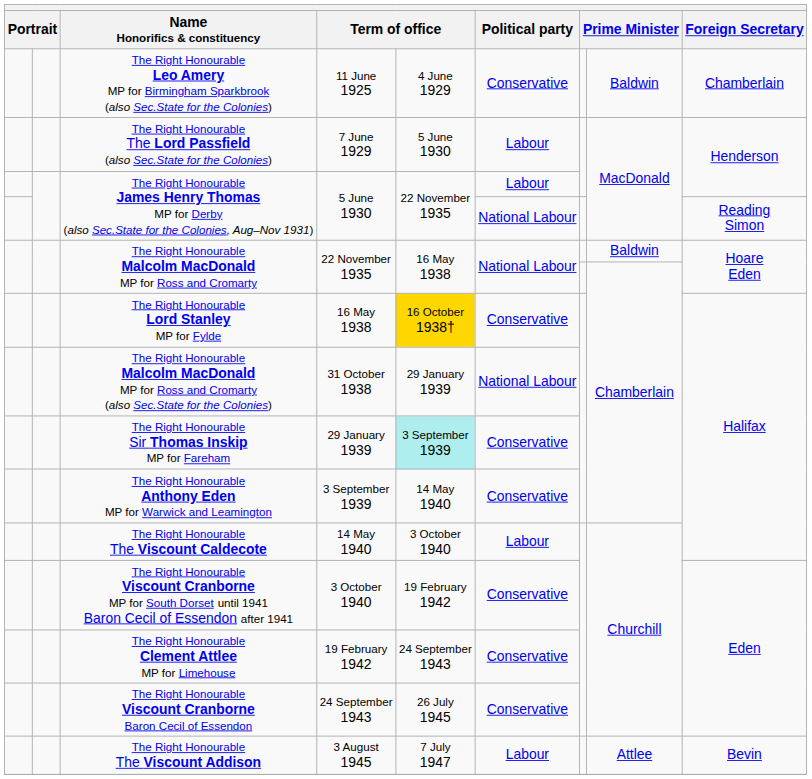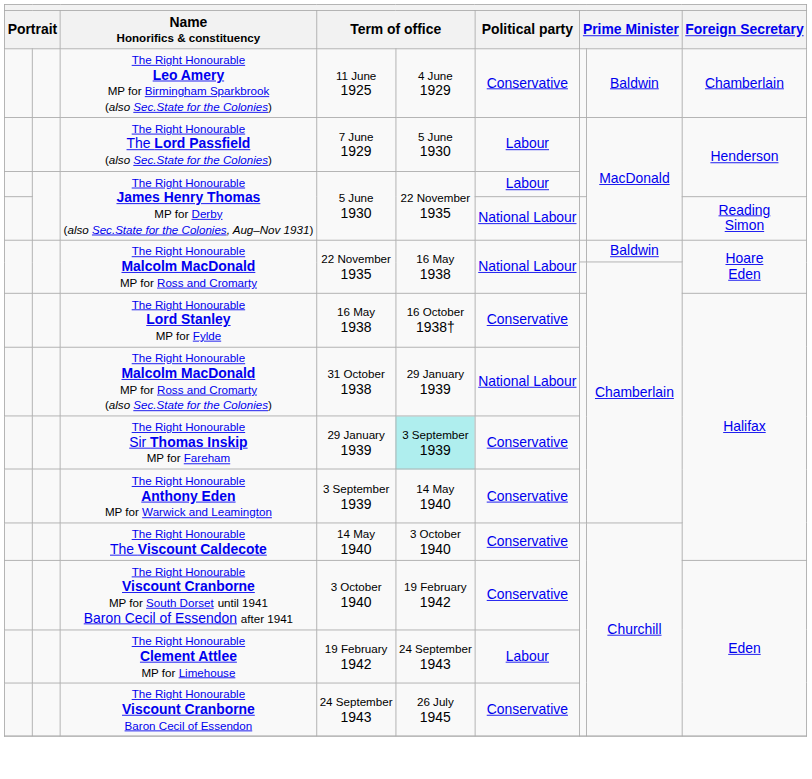(435, 321) gold background -> (435, 321) no background
(527, 541) Labour -> (527, 541) Conservative
(527, 656) Conservative -> (527, 656) Labour
- row: (188, 756)
